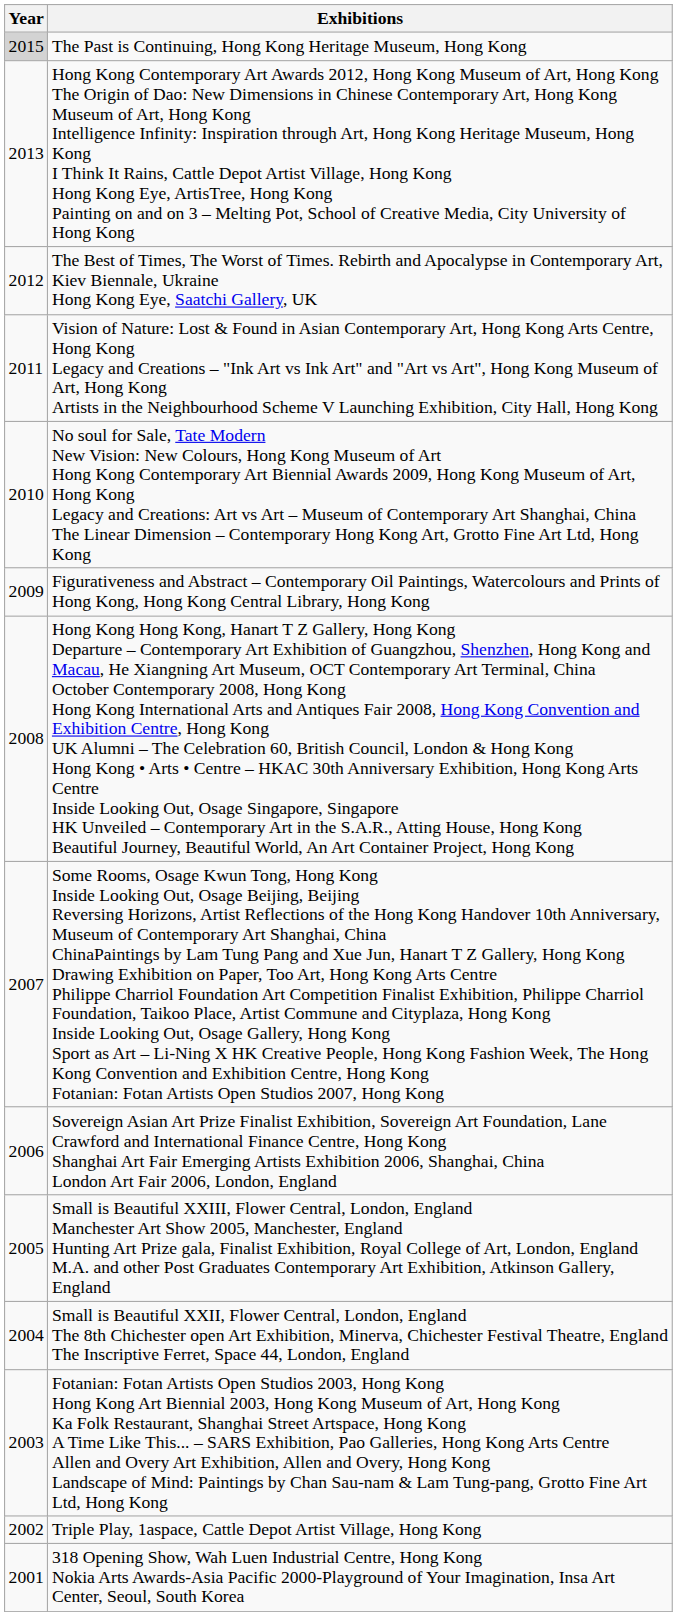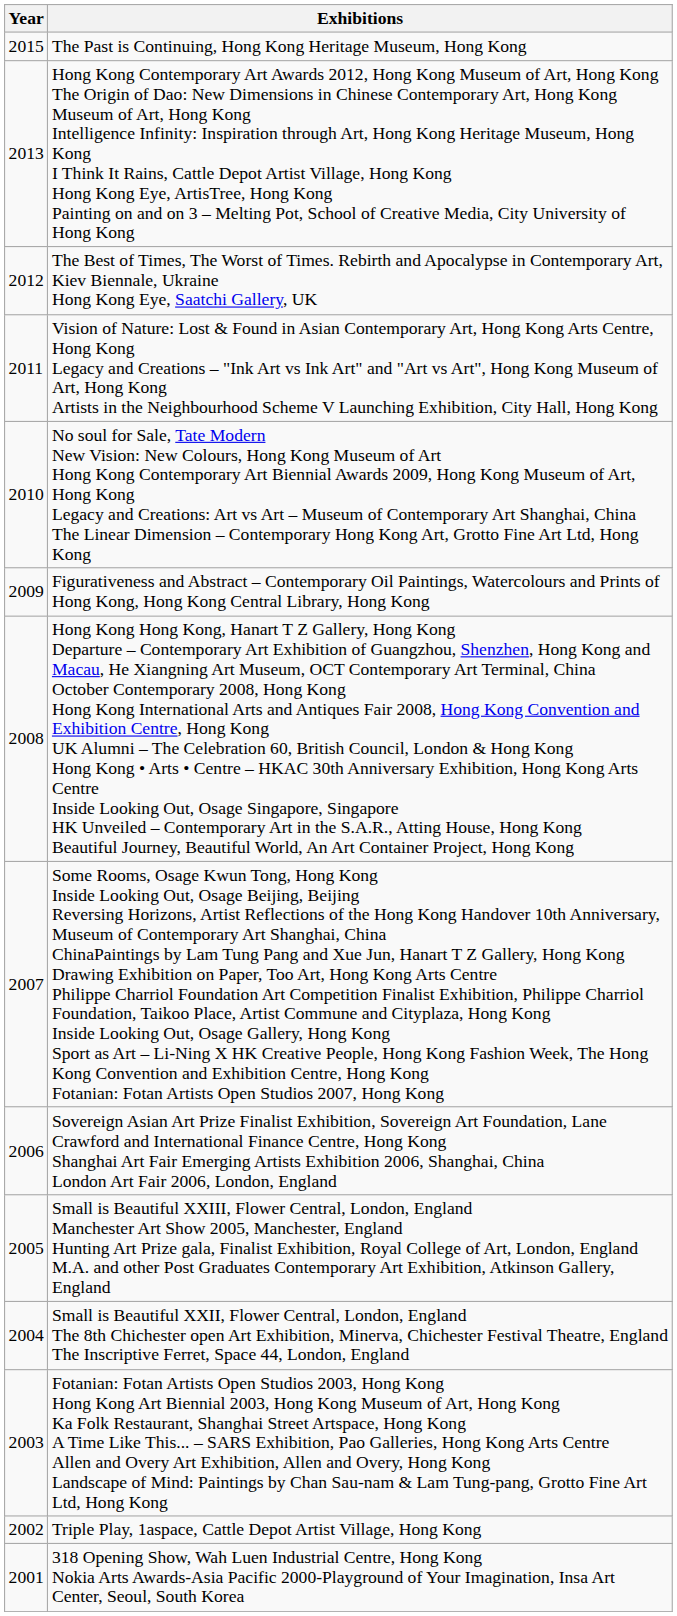(26, 46) lightgrey background -> (26, 46) no background
